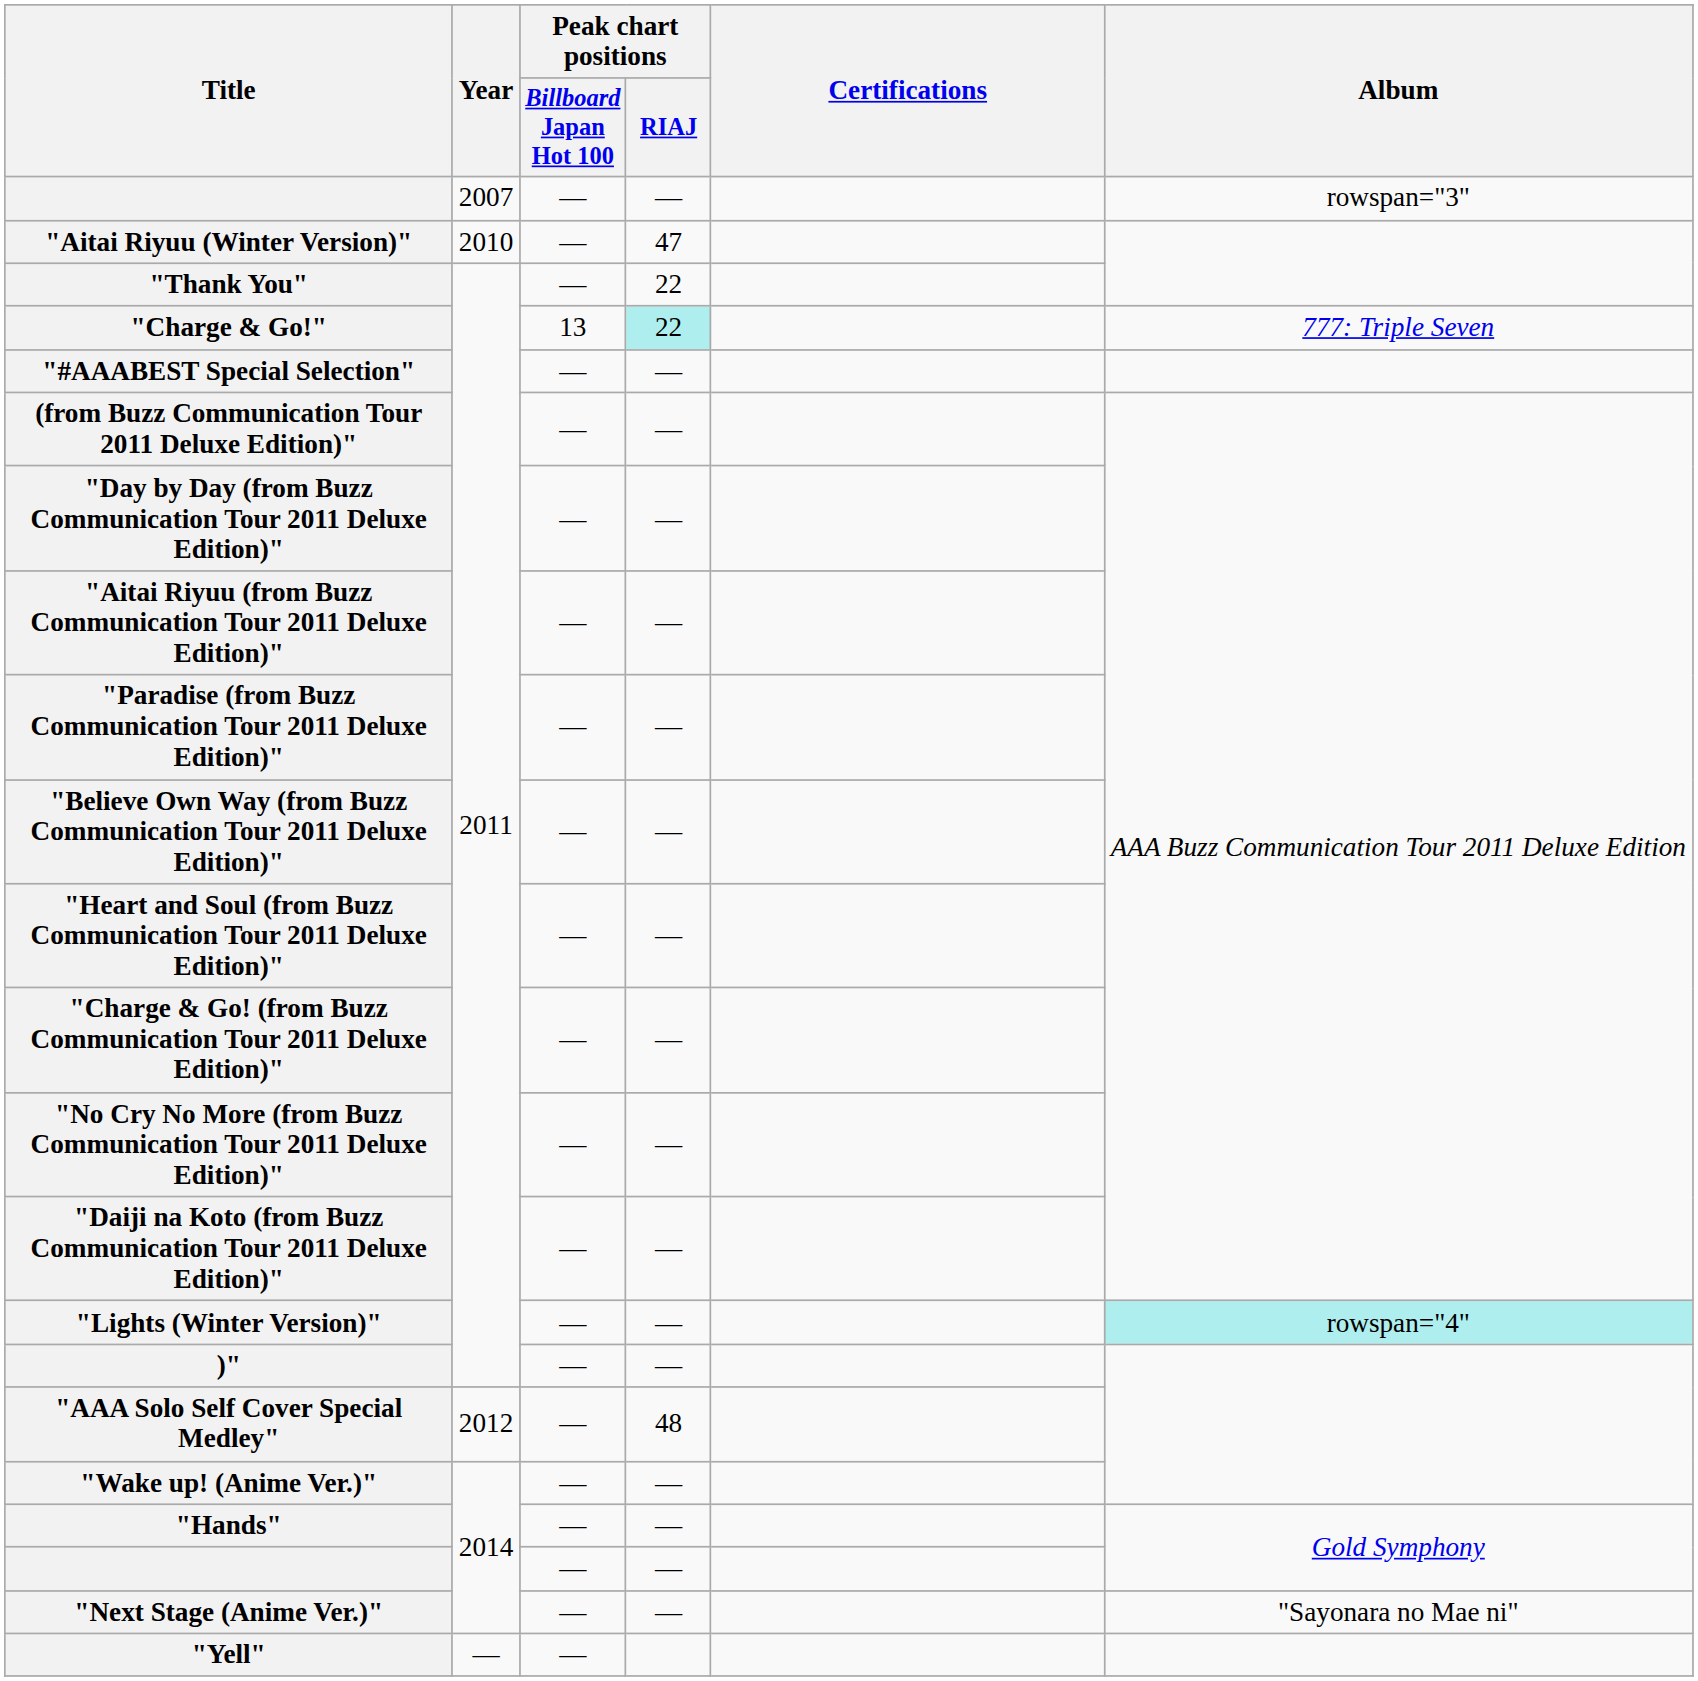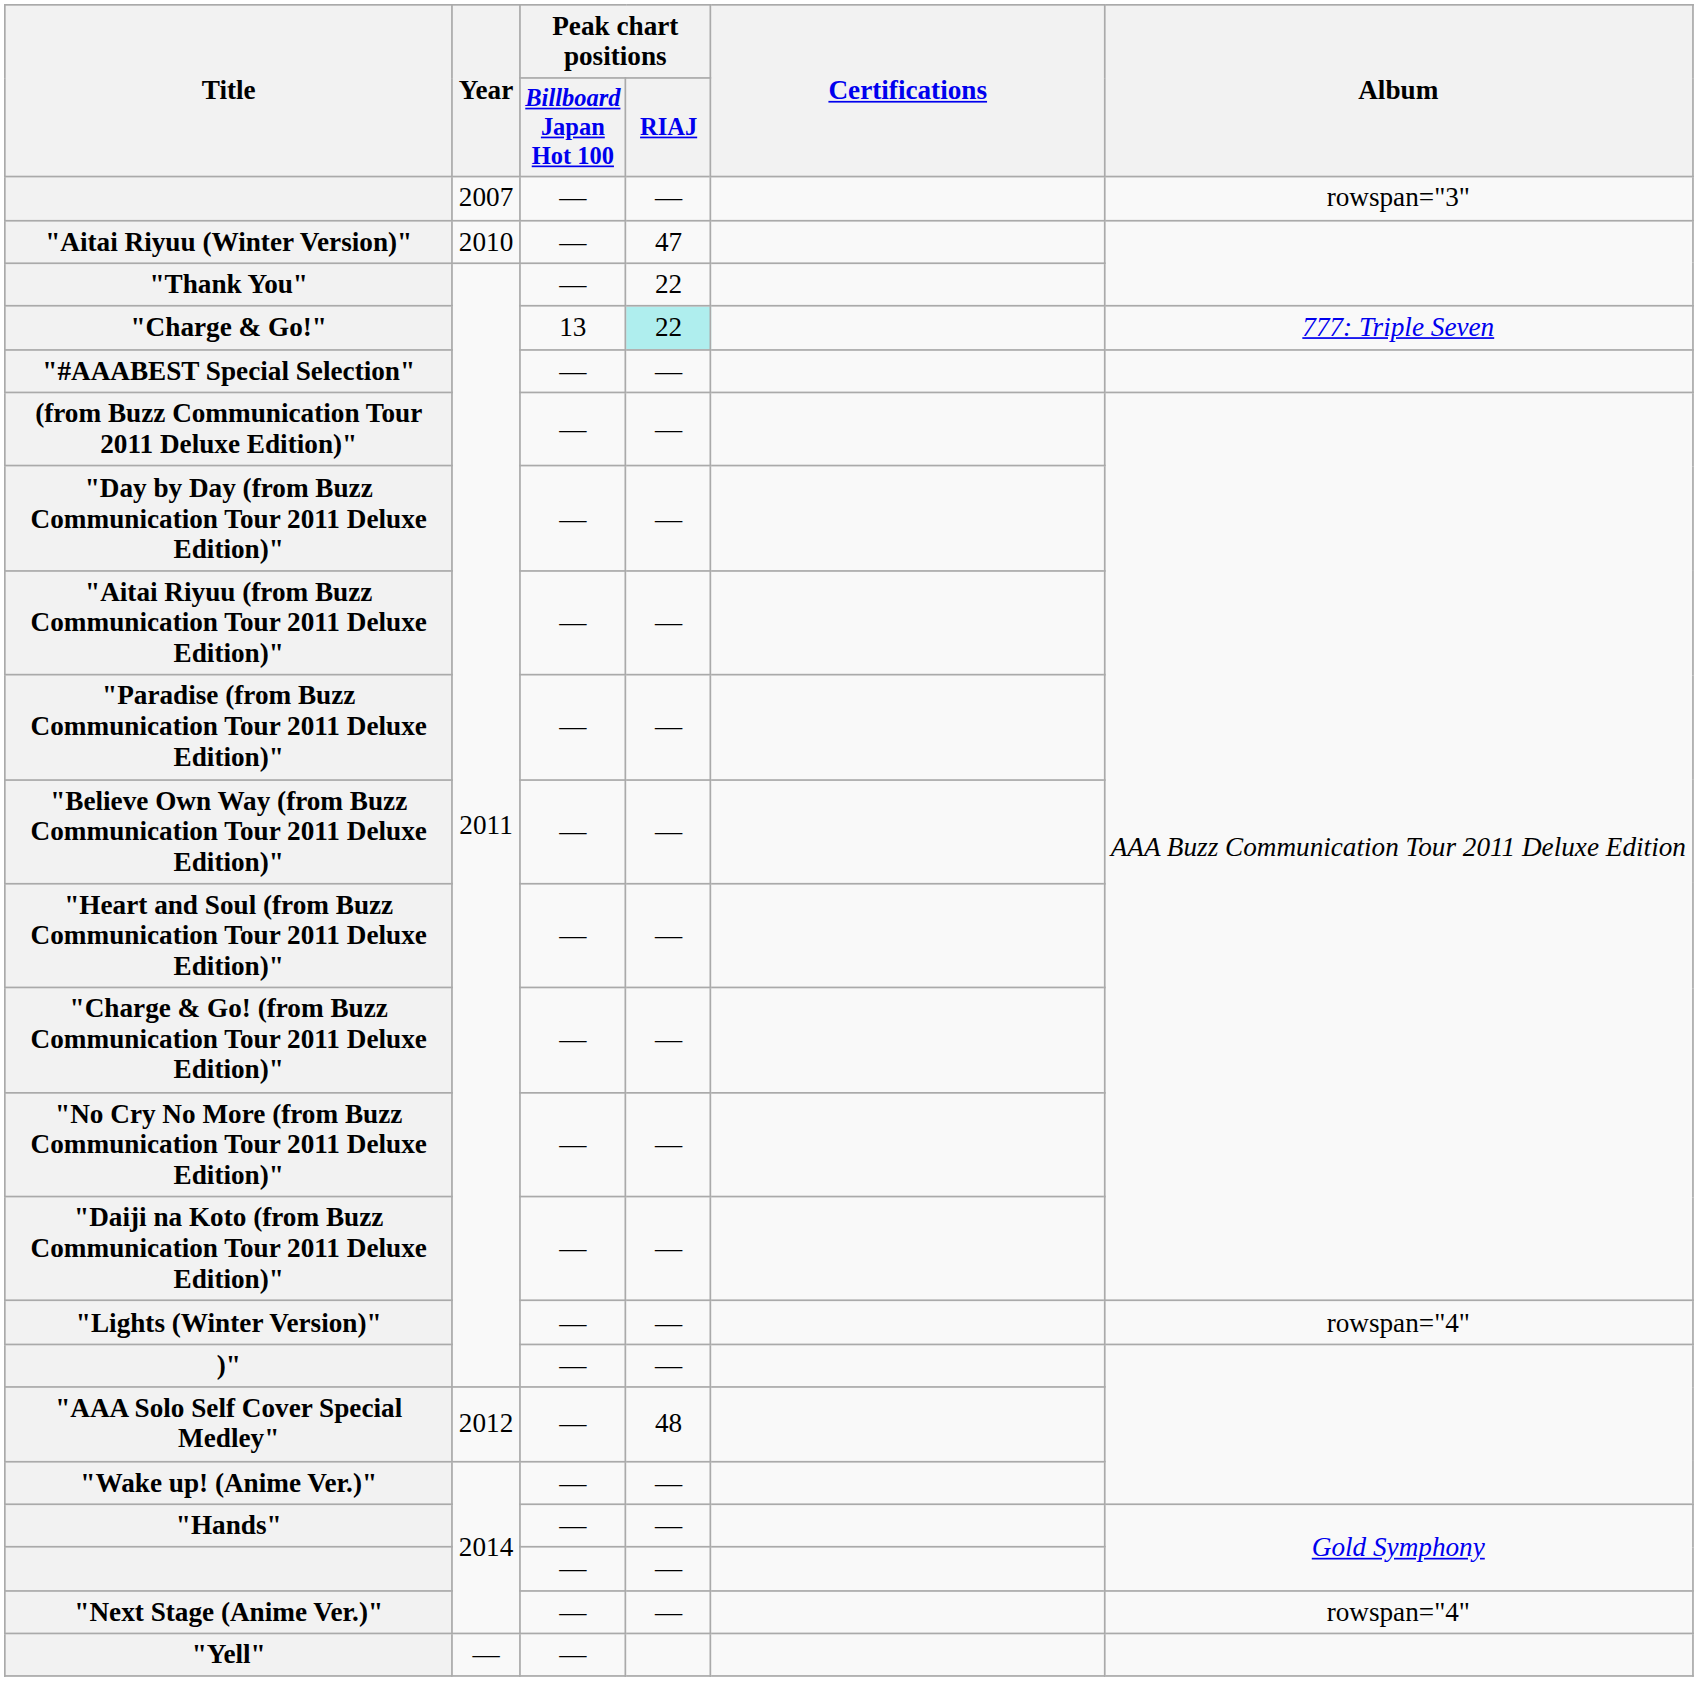(1398, 1322) paleturquoise background -> (1398, 1322) no background
(1398, 1611) "Sayonara no Mae ni" -> (1398, 1611) rowspan="4"
